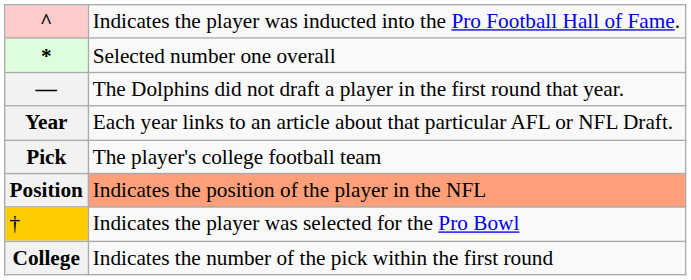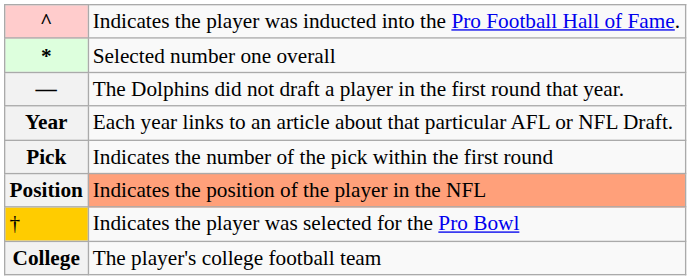(237, 156) The player's college football team -> (323, 156) Indicates the number of the pick within the first round
(323, 257) Indicates the number of the pick within the first round -> (237, 257) The player's college football team
